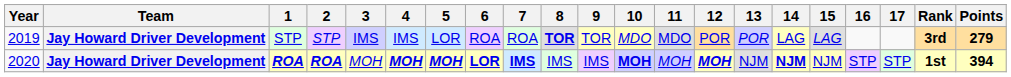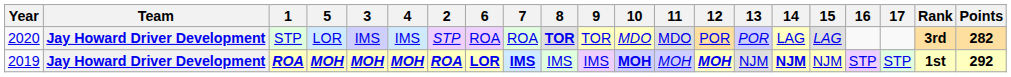columns swapped: (326, 15) <-> (446, 15)
(24, 38) 2019 -> (24, 38) 2020
(981, 38) 279 -> (981, 38) 282
(24, 60) 2020 -> (24, 60) 2019
(366, 60) normal -> (367, 60) bold
(981, 60) 394 -> (981, 60) 292
